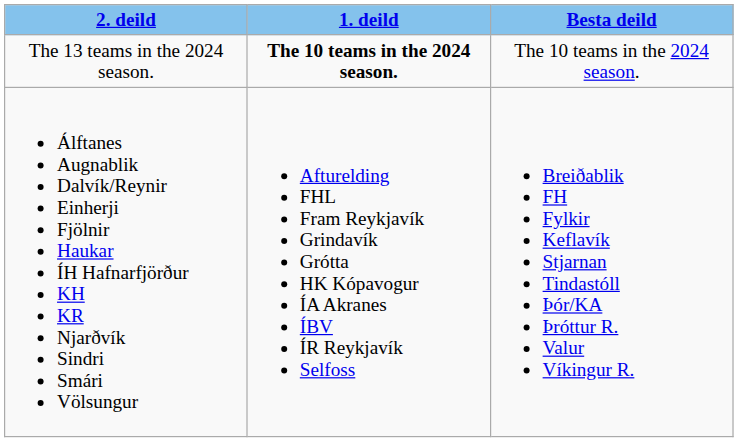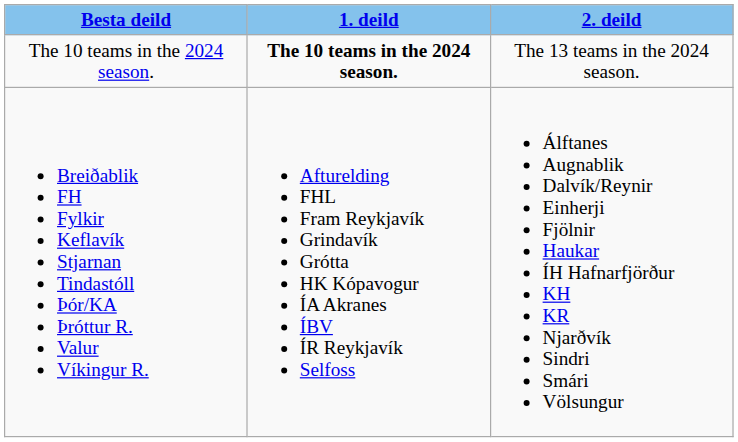columns swapped: (612, 19) <-> (126, 19)
